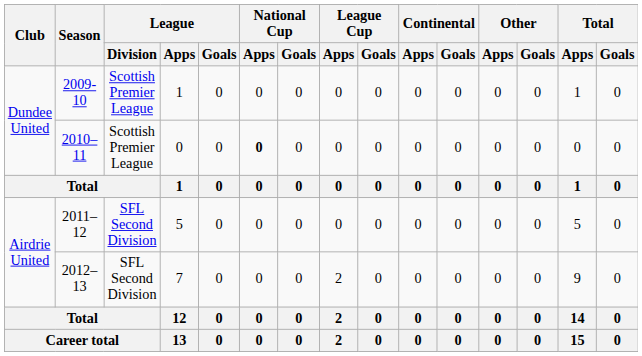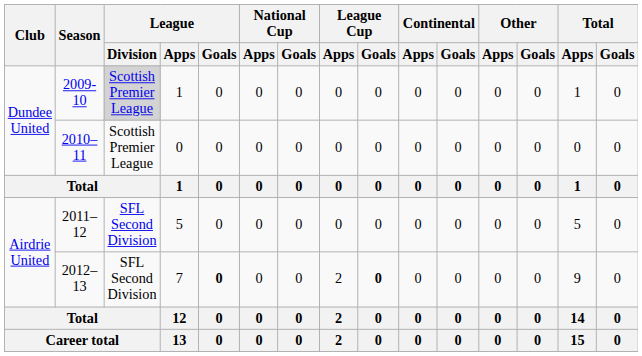(132, 92) no background -> (132, 92) lightgrey background
(259, 147) bold -> (259, 147) normal
(219, 279) normal -> (219, 279) bold
(378, 279) normal -> (378, 279) bold
